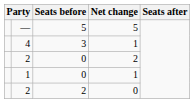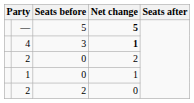(135, 28) normal -> (135, 28) bold
(135, 43) normal -> (135, 43) bold
